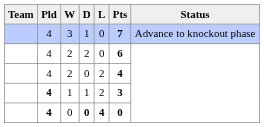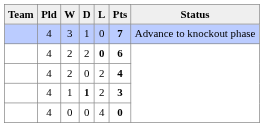(102, 53) normal -> (102, 53) bold
(49, 93) bold -> (49, 93) normal
(87, 93) normal -> (87, 93) bold
(49, 112) bold -> (49, 112) normal
(87, 112) bold -> (87, 112) normal
(102, 112) bold -> (102, 112) normal
